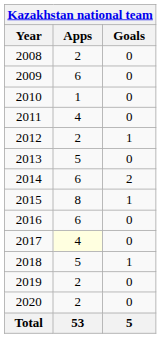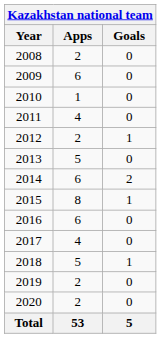(78, 240) lightyellow background -> (78, 240) no background
